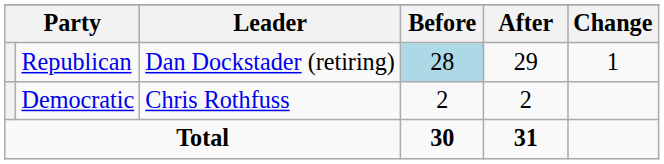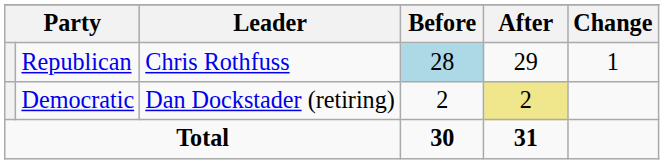(270, 61) Dan Dockstader (retiring) -> (217, 61) Chris Rothfuss
(217, 100) Chris Rothfuss -> (270, 100) Dan Dockstader (retiring)
(526, 100) no background -> (526, 100) khaki background
